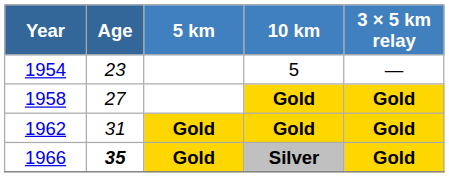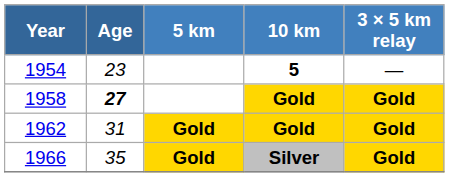(294, 70) normal -> (294, 70) bold
(115, 99) normal -> (115, 99) bold
(115, 158) bold -> (115, 158) normal
